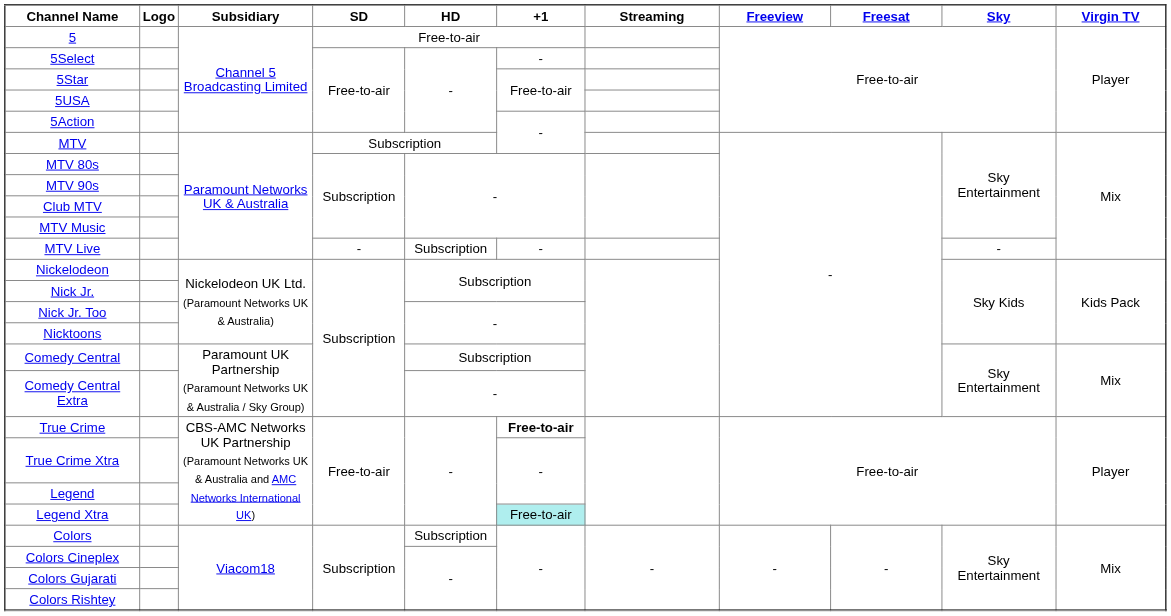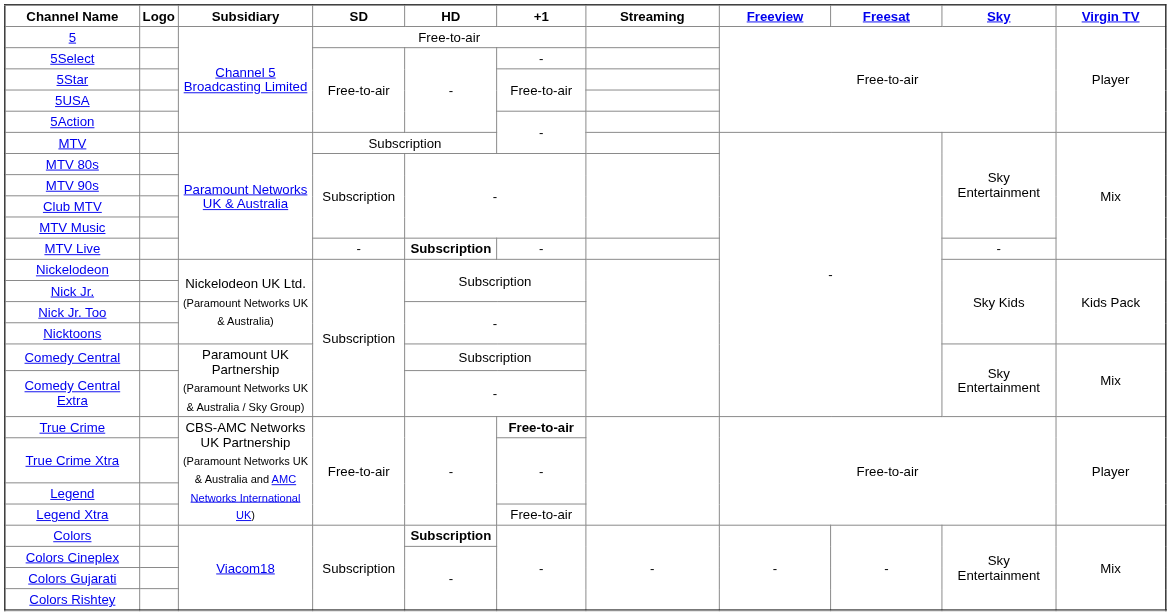(451, 249) normal -> (451, 249) bold
(541, 515) paleturquoise background -> (541, 515) no background
(451, 536) normal -> (451, 536) bold
